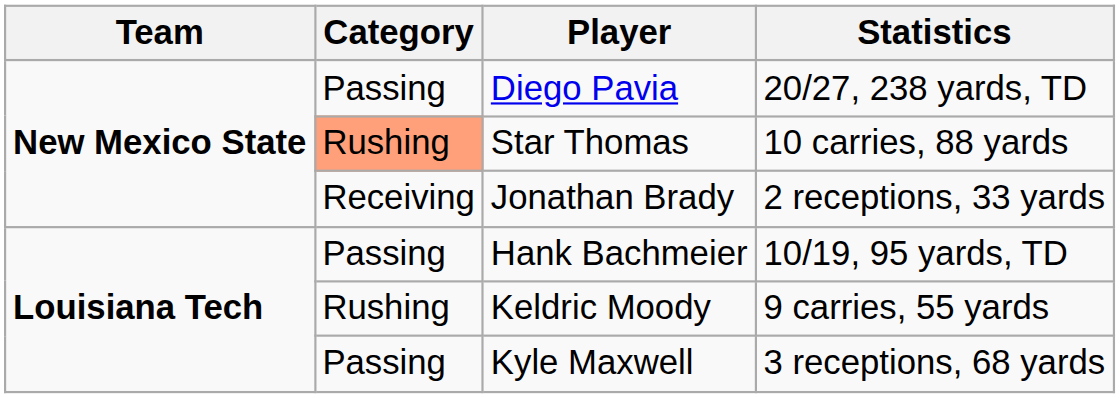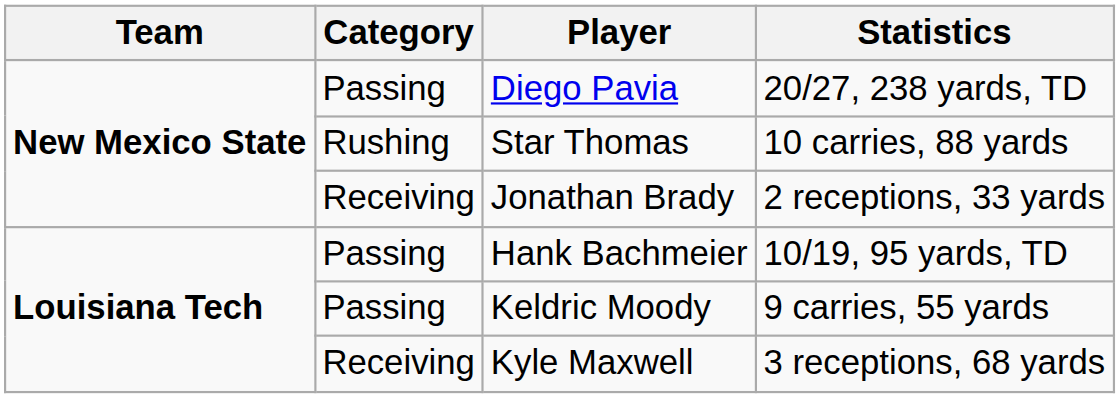(386, 142) lightsalmon background -> (386, 142) no background
(386, 308) Rushing -> (384, 308) Passing
(384, 363) Passing -> (399, 363) Receiving
